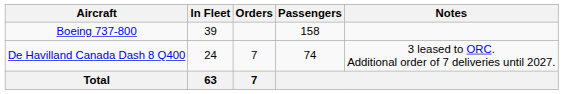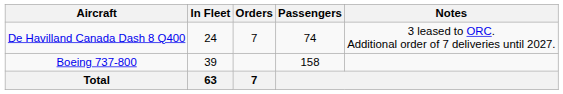rows swapped: (97, 55) <-> (97, 31)
